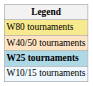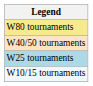(43, 58) bold -> (40, 58) normal
